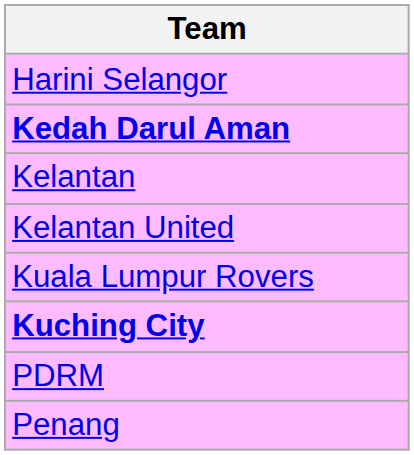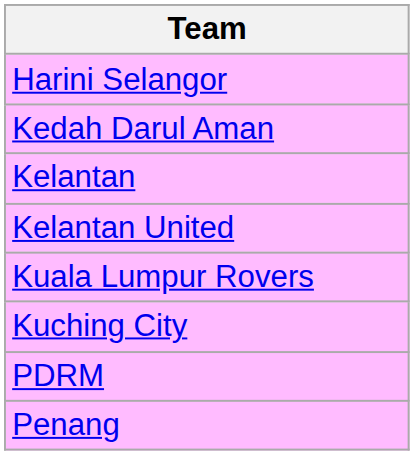(151, 128) bold -> (143, 128) normal
(108, 326) bold -> (100, 326) normal
